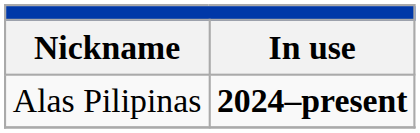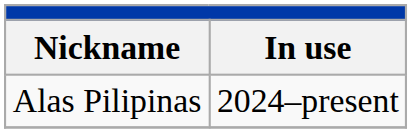(312, 100) bold -> (308, 100) normal
